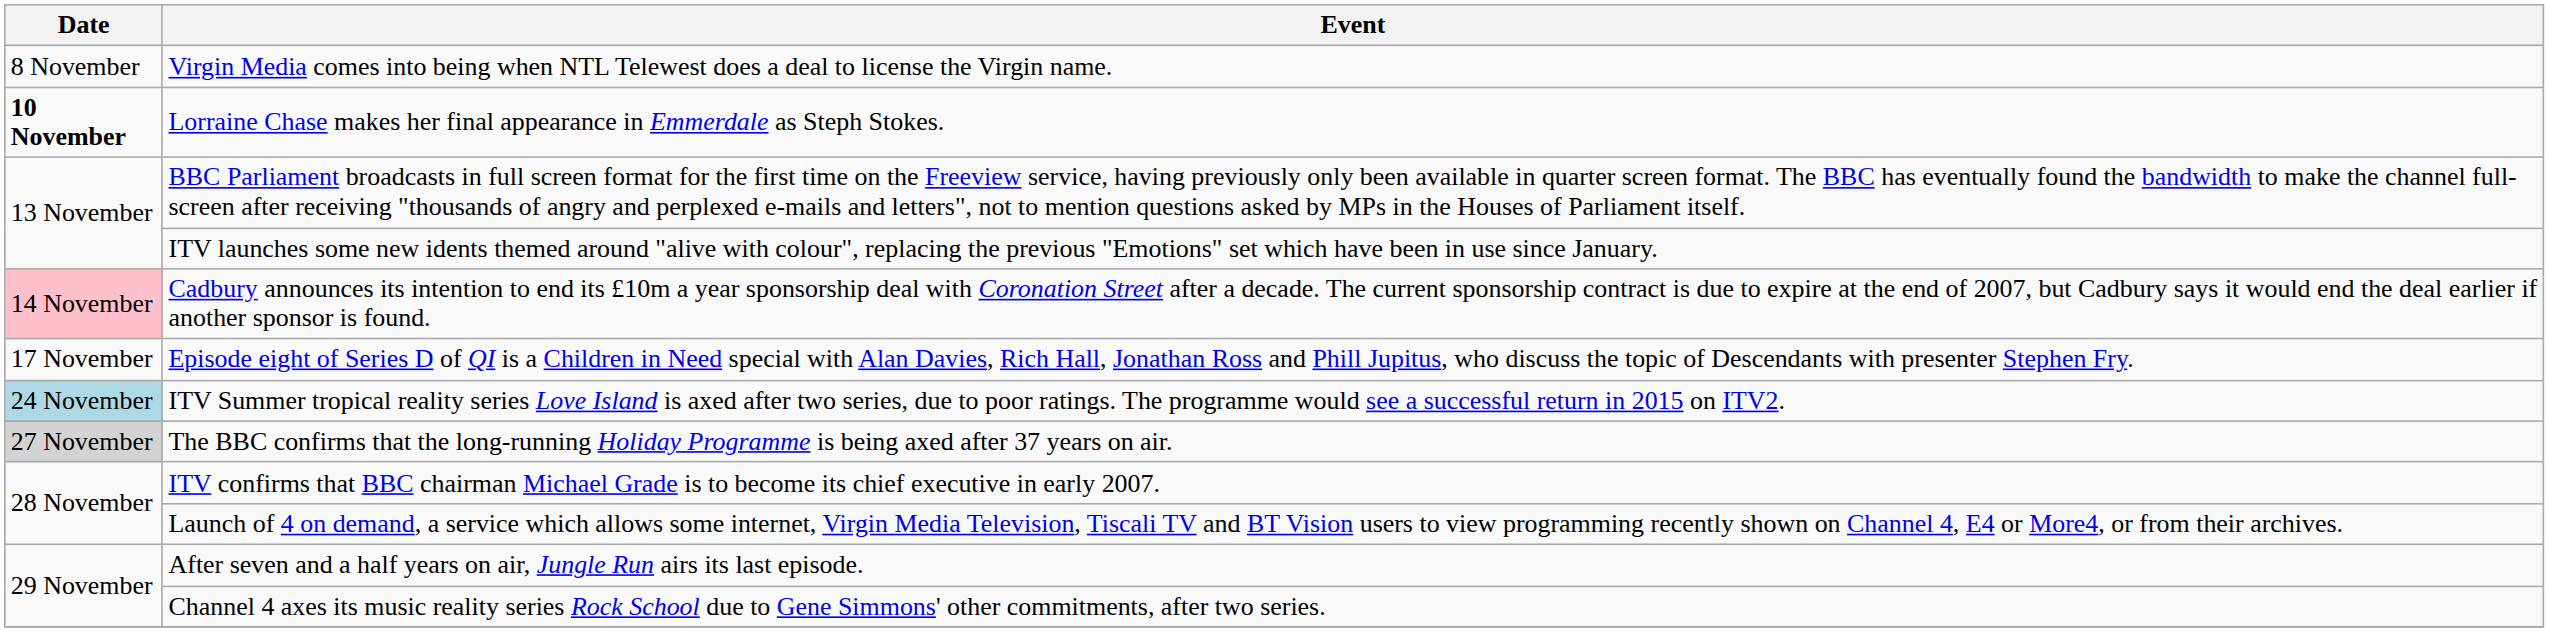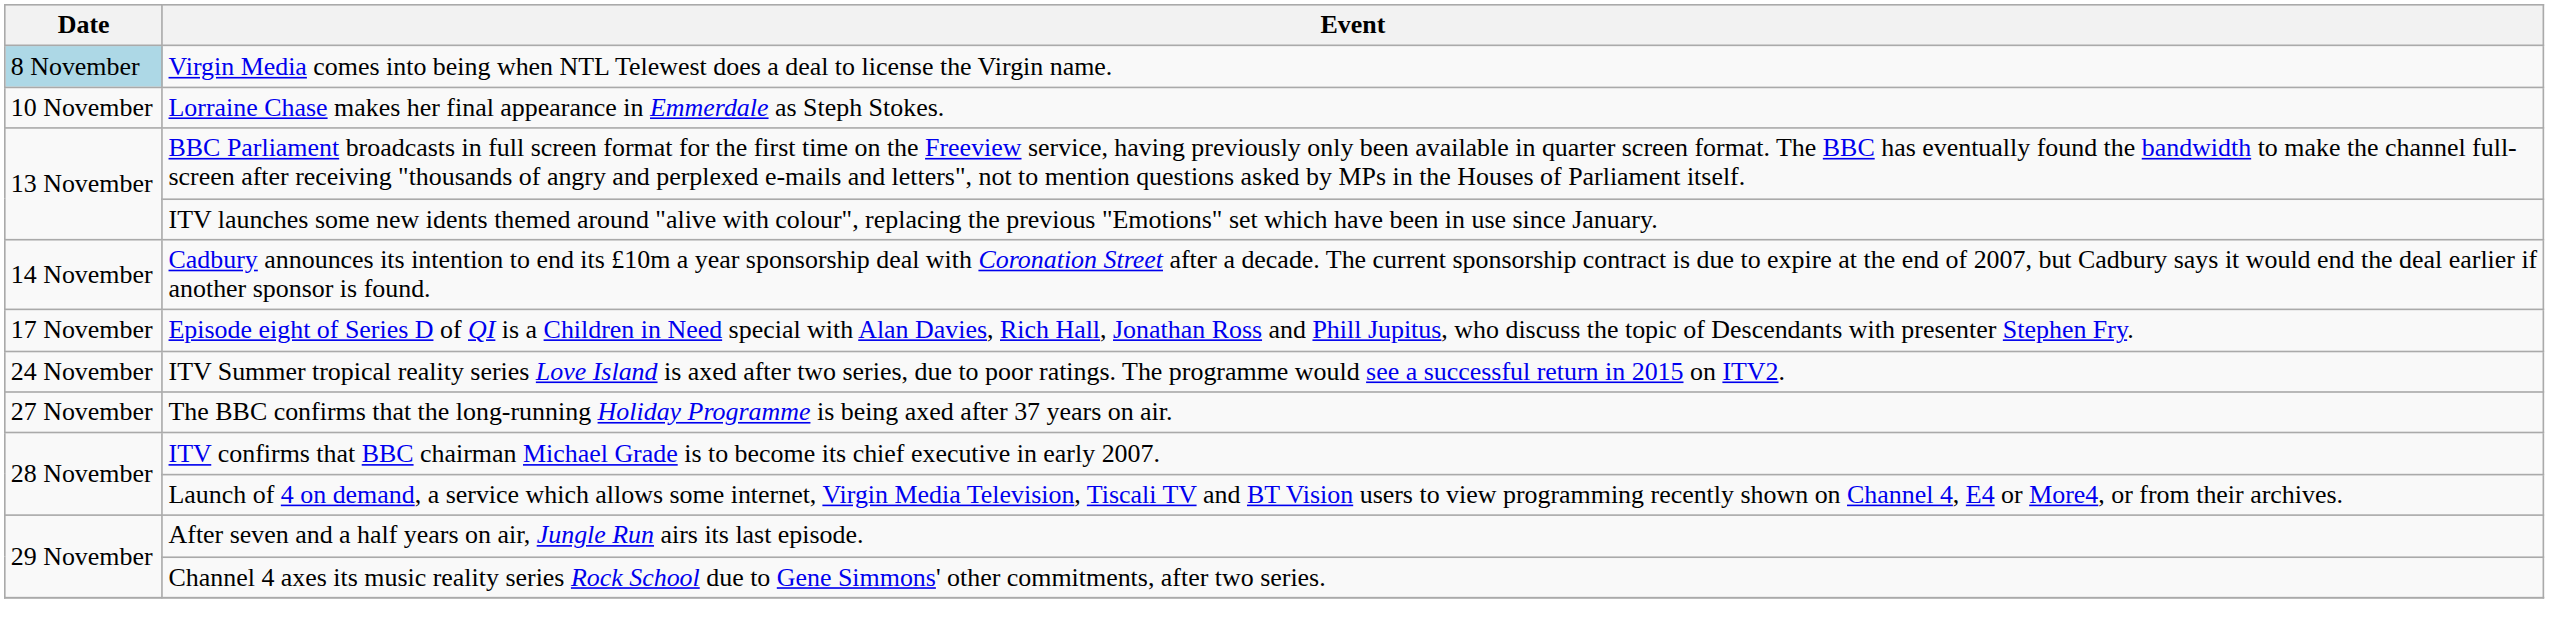(75, 66) no background -> (75, 66) lightblue background
(68, 121) bold -> (82, 107) normal
(82, 303) pink background -> (82, 274) no background
(82, 400) lightblue background -> (82, 371) no background
(82, 441) lightgrey background -> (82, 412) no background
